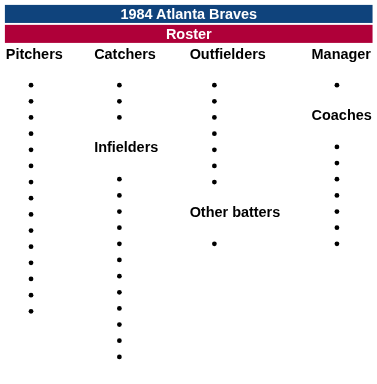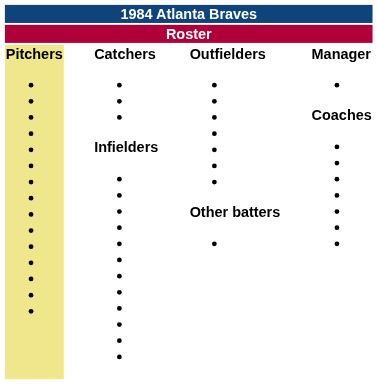(34, 182) no background -> (34, 182) khaki background
